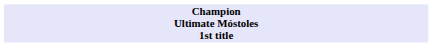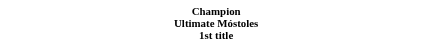(216, 23) lavender background -> (216, 23) no background
